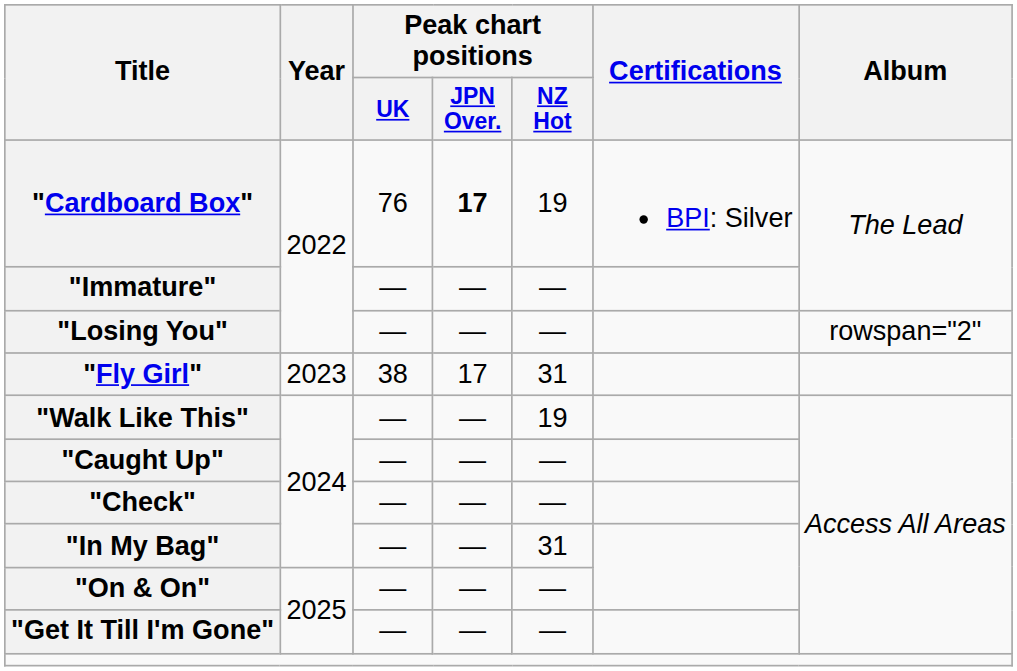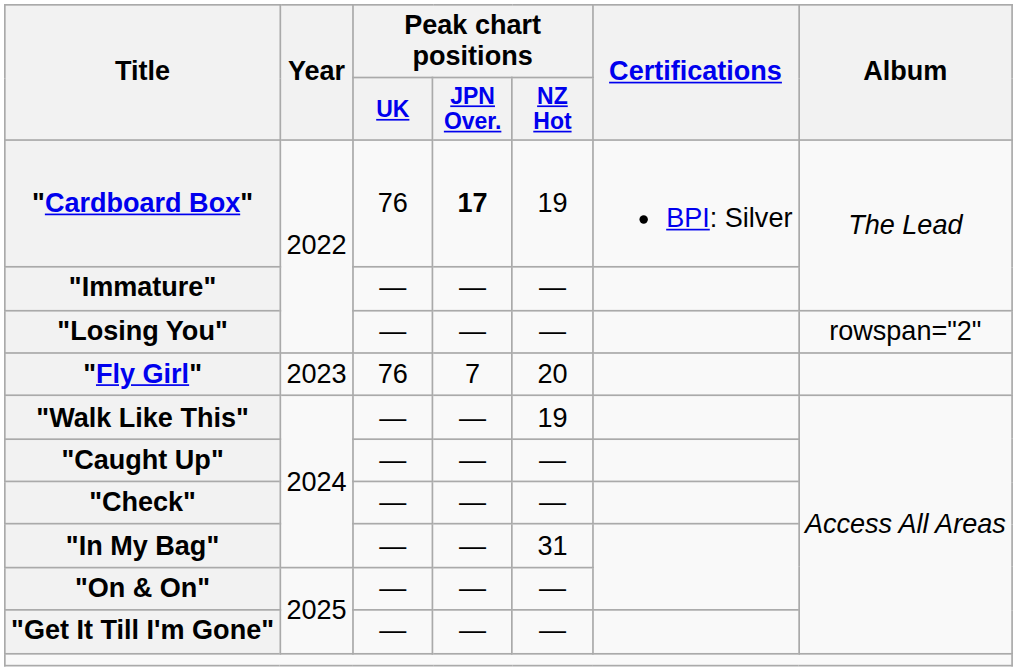(393, 373) 38 -> (393, 373) 76
(473, 373) 17 -> (473, 373) 7
(552, 373) 31 -> (552, 373) 20
